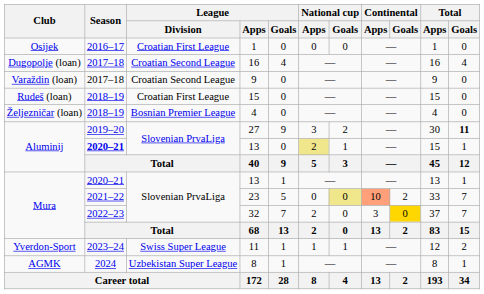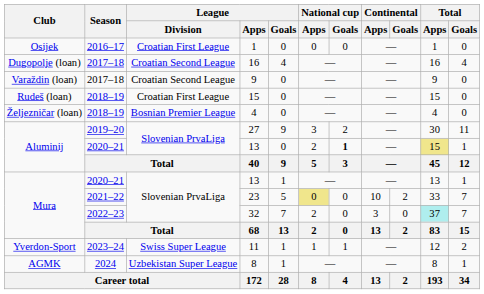(464, 130) bold -> (464, 130) normal
(105, 146) bold -> (105, 146) normal
(314, 146) khaki background -> (314, 146) no background
(345, 146) normal -> (345, 146) bold
(435, 146) no background -> (435, 146) khaki background
(314, 197) no background -> (314, 197) khaki background
(345, 197) khaki background -> (345, 197) no background
(376, 197) lightsalmon background -> (376, 197) no background
(405, 213) gold background -> (405, 213) no background
(435, 213) no background -> (435, 213) paleturquoise background
